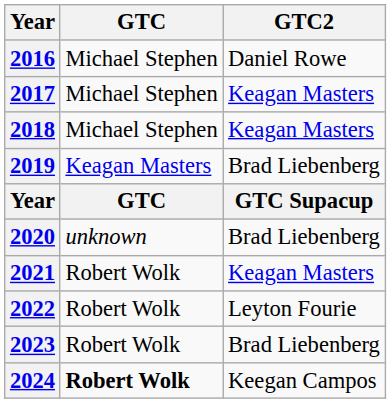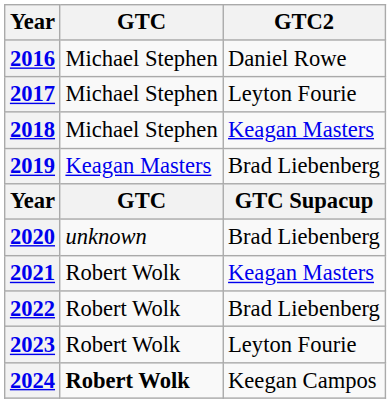(301, 93) Keagan Masters -> (292, 93) Leyton Fourie
(292, 308) Leyton Fourie -> (304, 308) Brad Liebenberg
(304, 344) Brad Liebenberg -> (292, 344) Leyton Fourie
